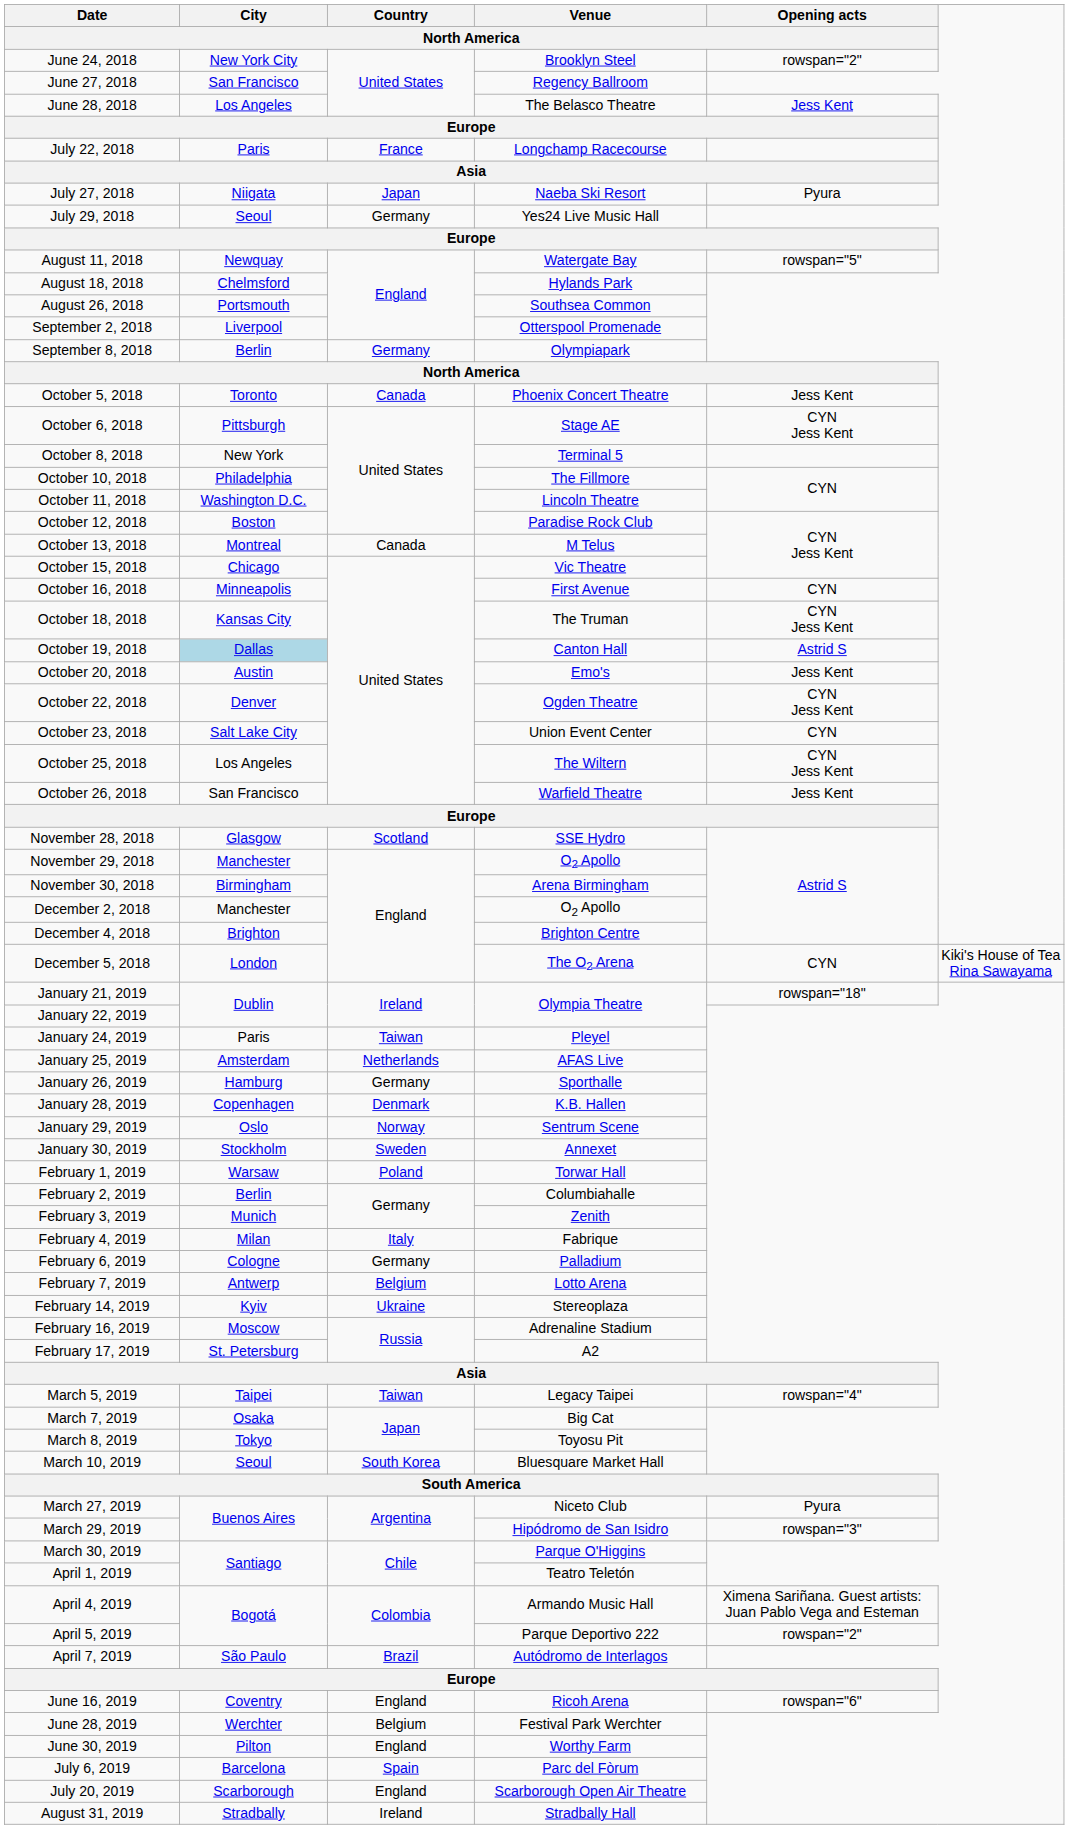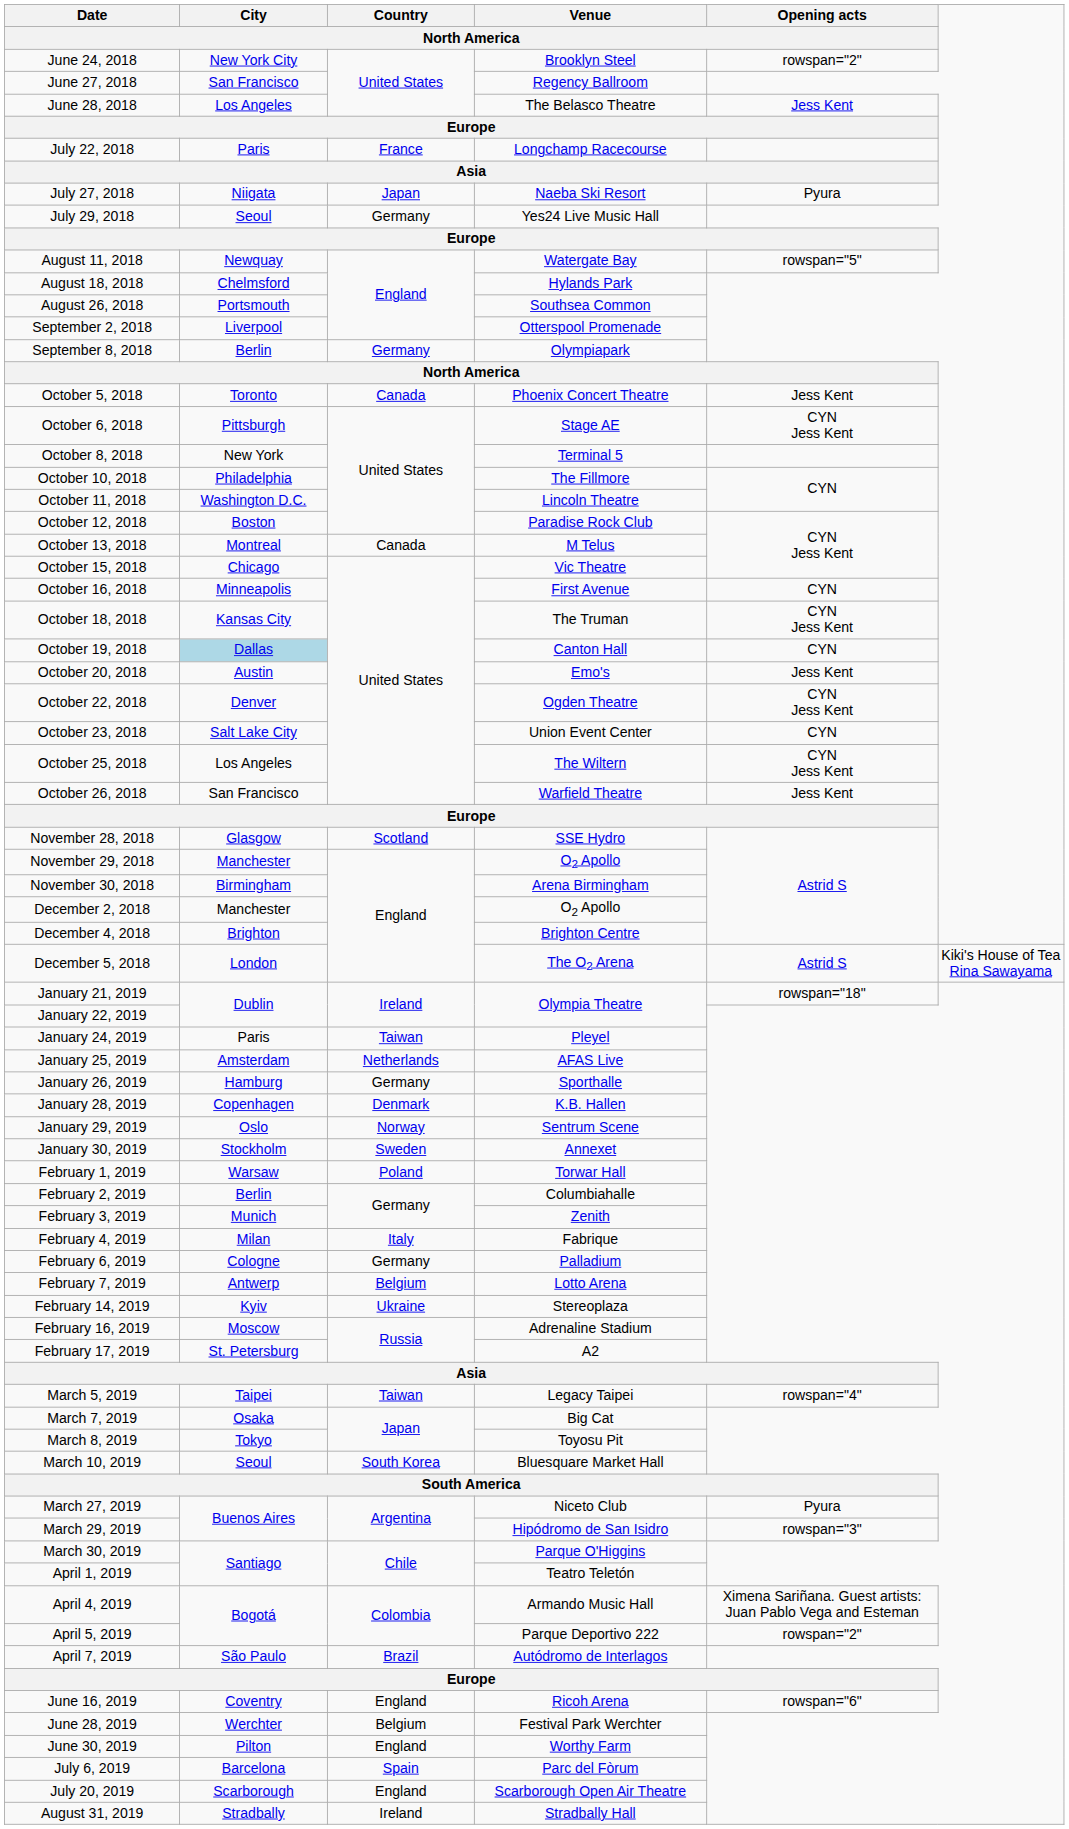(822, 650) Astrid S -> (822, 650) CYN
(822, 963) CYN -> (822, 963) Astrid S
